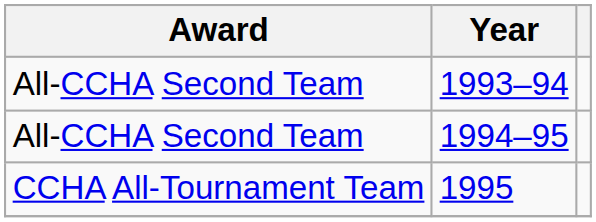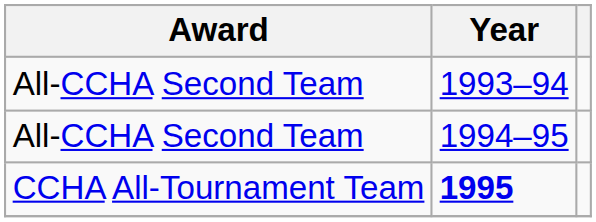(477, 188) normal -> (477, 188) bold
